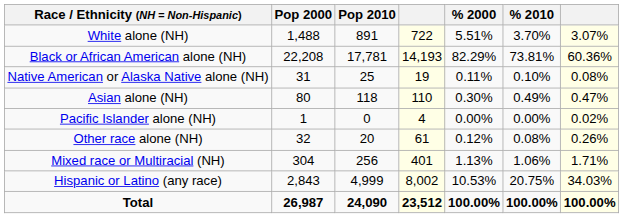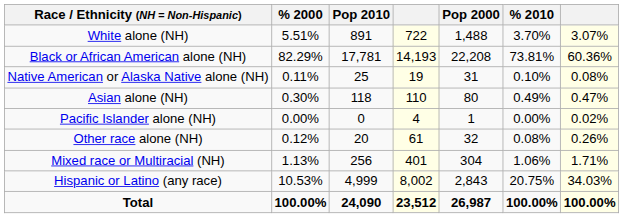columns swapped: (303, 14) <-> (474, 14)
